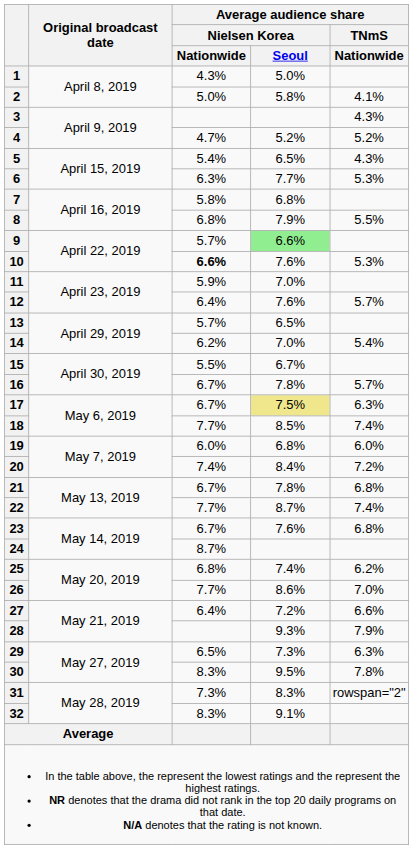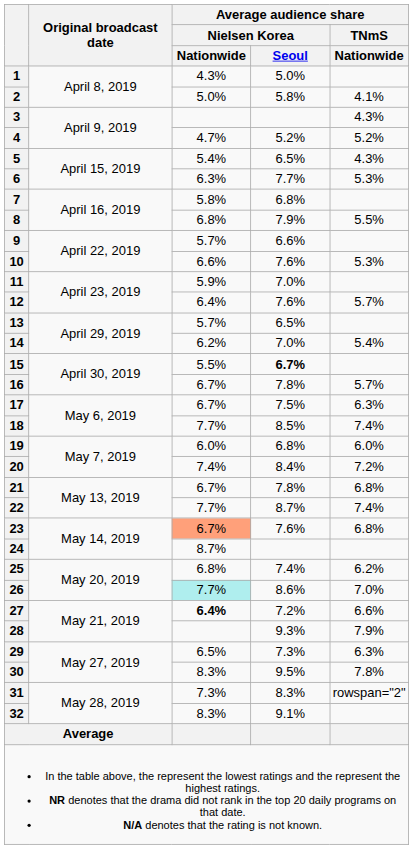(290, 240) lightgreen background -> (290, 240) no background
(211, 261) bold -> (211, 261) normal
(290, 364) normal -> (290, 364) bold
(290, 405) khaki background -> (290, 405) no background
(211, 528) no background -> (211, 528) lightsalmon background
(211, 590) no background -> (211, 590) paleturquoise background
(211, 610) normal -> (211, 610) bold
